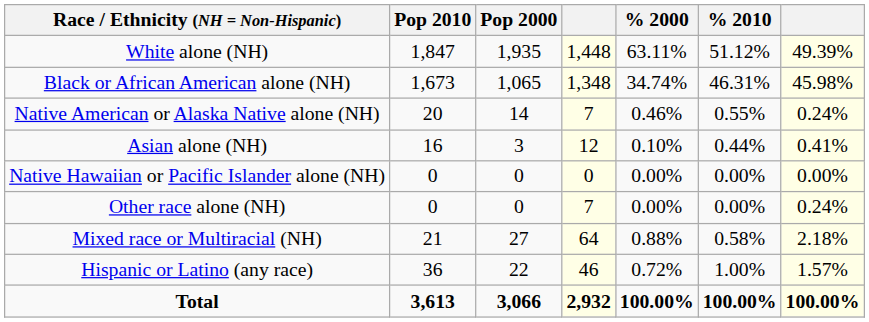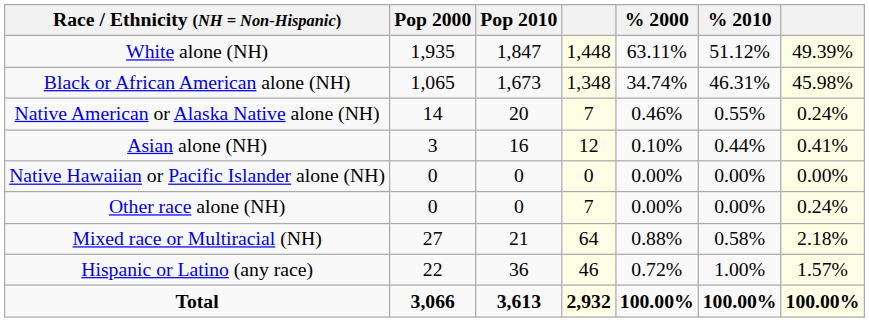columns swapped: (519, 20) <-> (433, 20)
